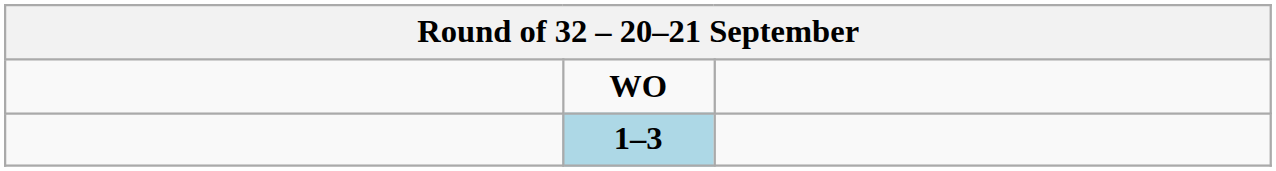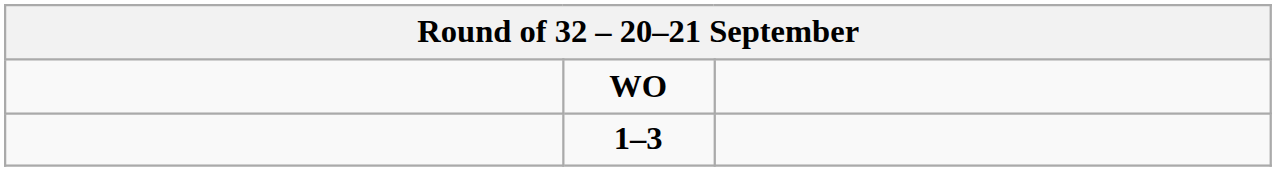(638, 139) lightblue background -> (638, 139) no background
